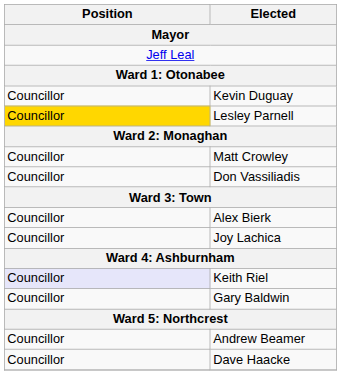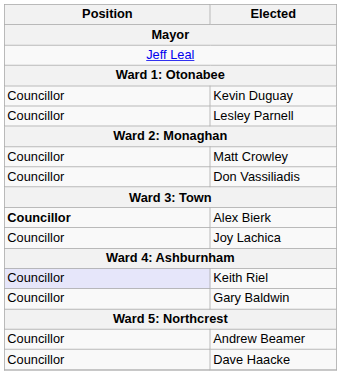(36, 116) gold background -> (36, 116) no background
(36, 217) normal -> (39, 217) bold
